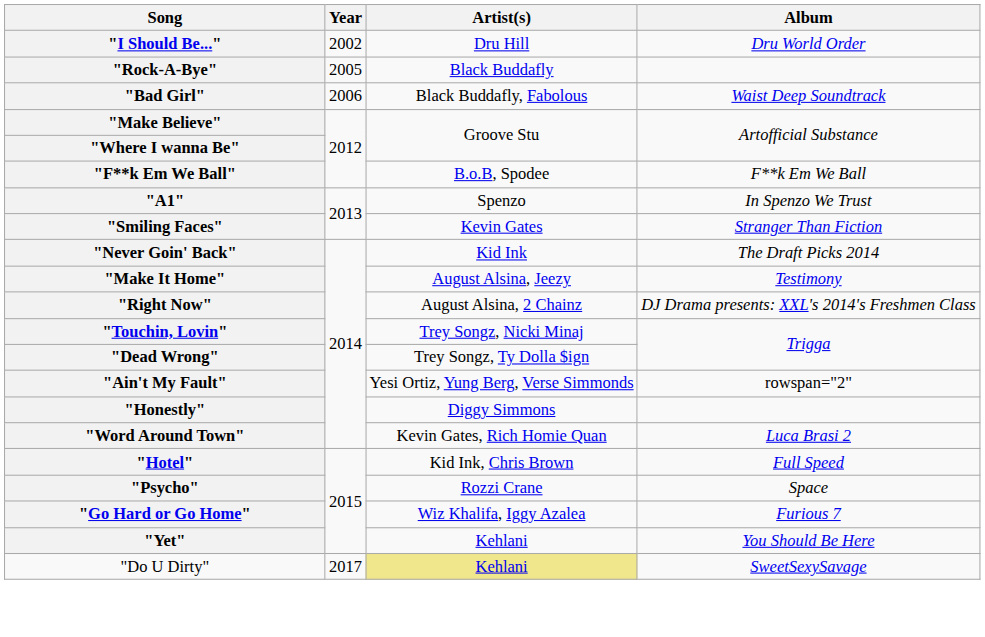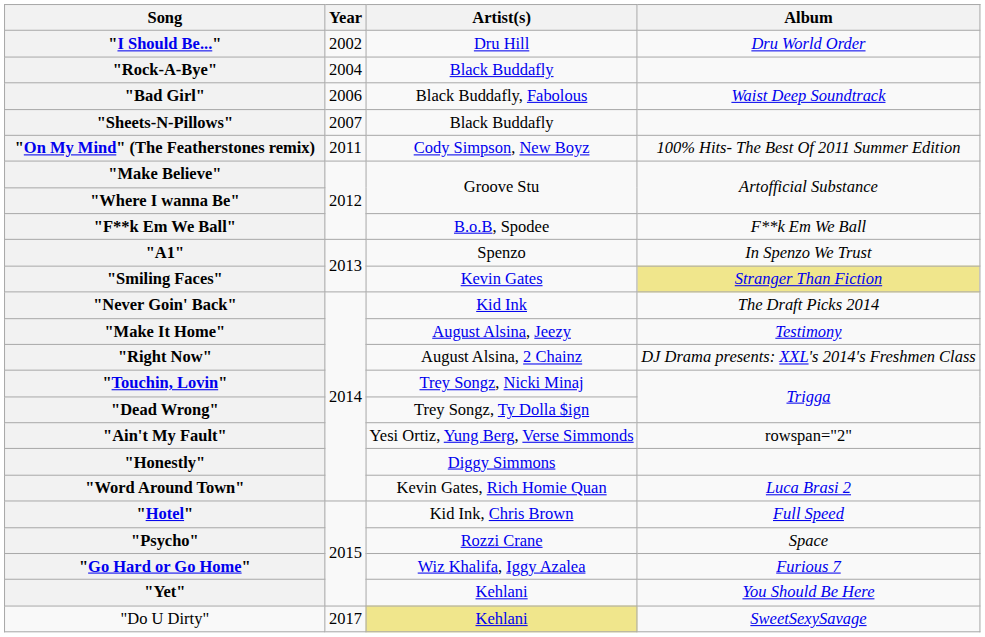(346, 69) 2005 -> (346, 69) 2004
+ row: (165, 122)
+ row: (165, 148)
(808, 226) no background -> (808, 278) khaki background
